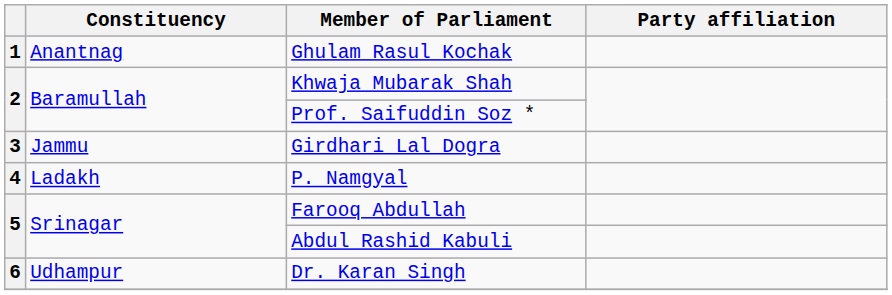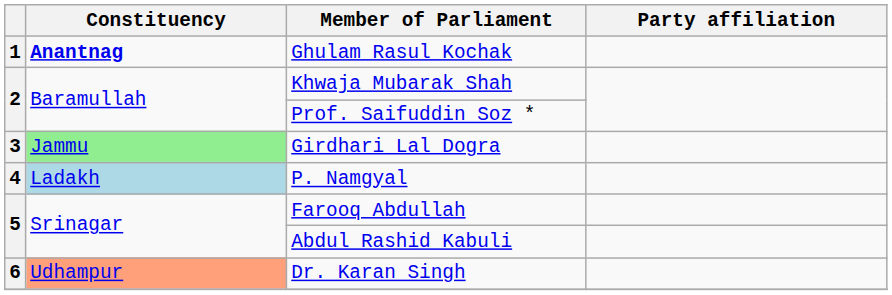(77, 52) normal -> (77, 52) bold
(59, 147) no background -> (59, 147) lightgreen background
(65, 178) no background -> (65, 178) lightblue background
(77, 273) no background -> (77, 273) lightsalmon background
